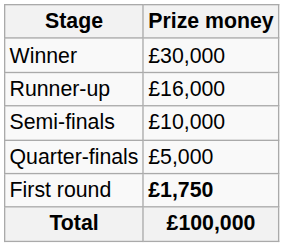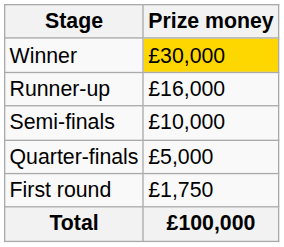(187, 55) no background -> (187, 55) gold background
(181, 190) bold -> (181, 190) normal
